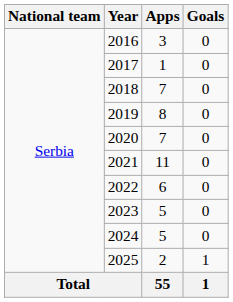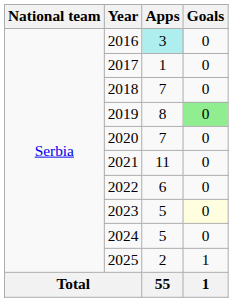(163, 41) no background -> (163, 41) paleturquoise background
(205, 114) no background -> (205, 114) lightgreen background
(205, 211) no background -> (205, 211) lightyellow background
